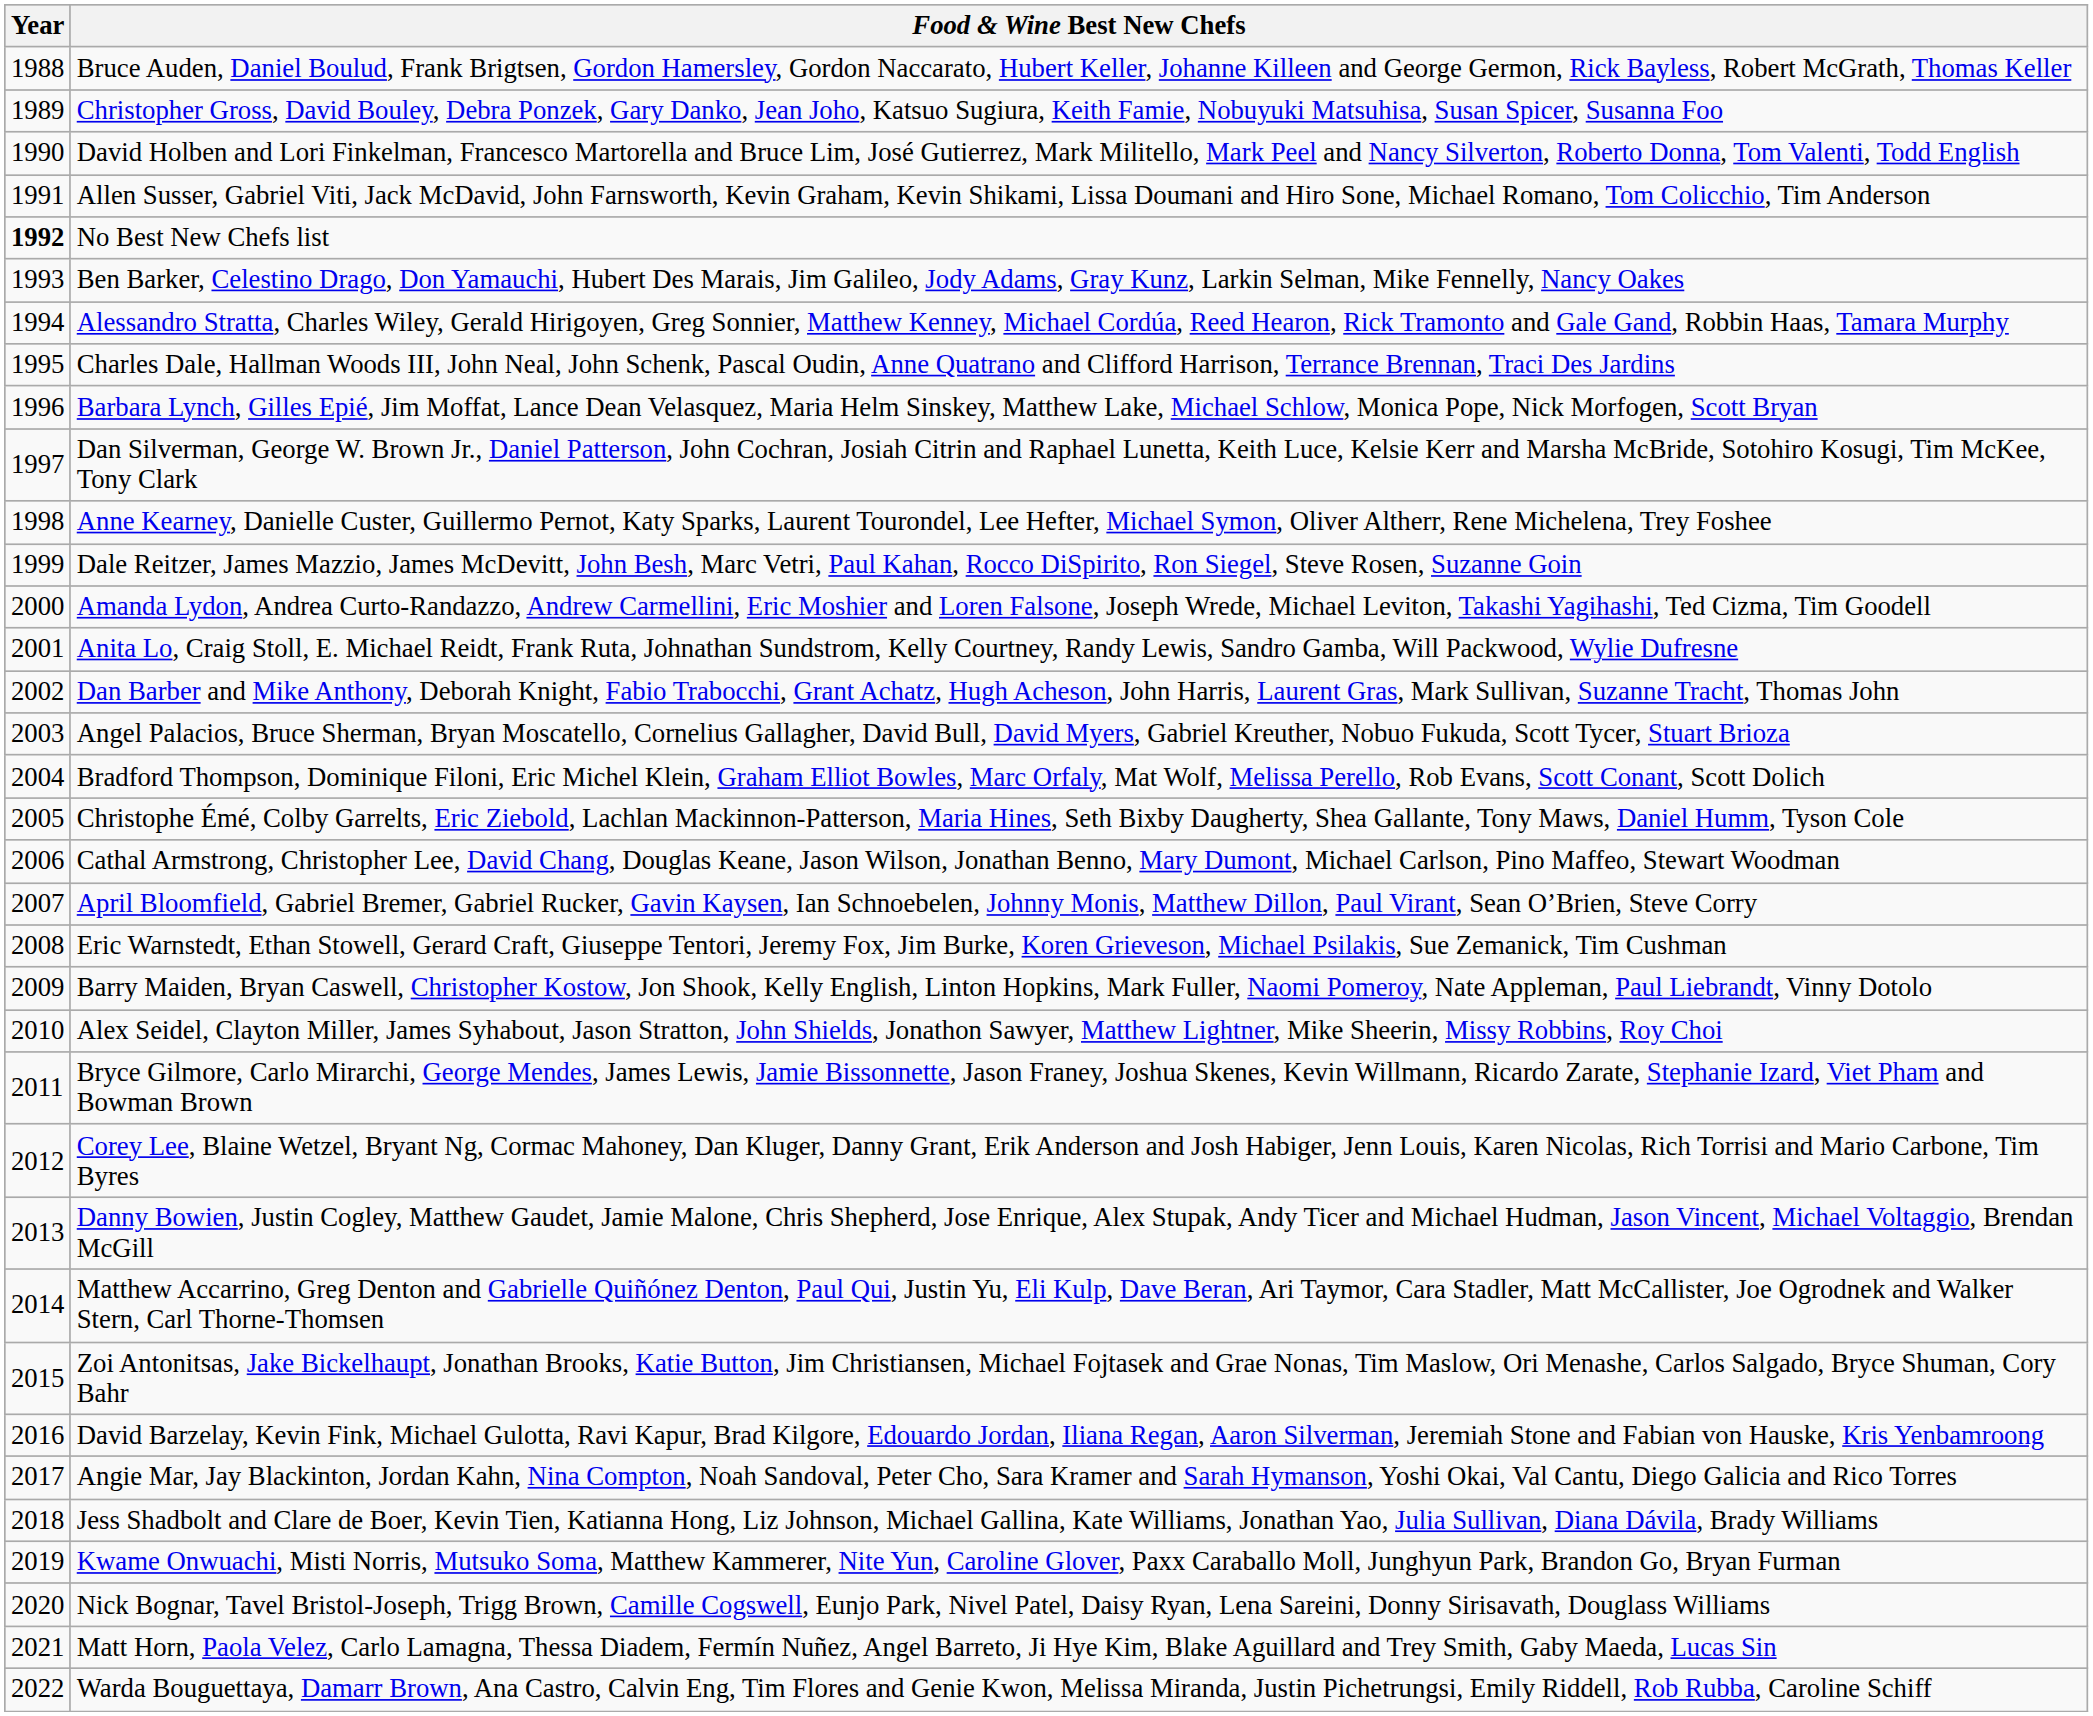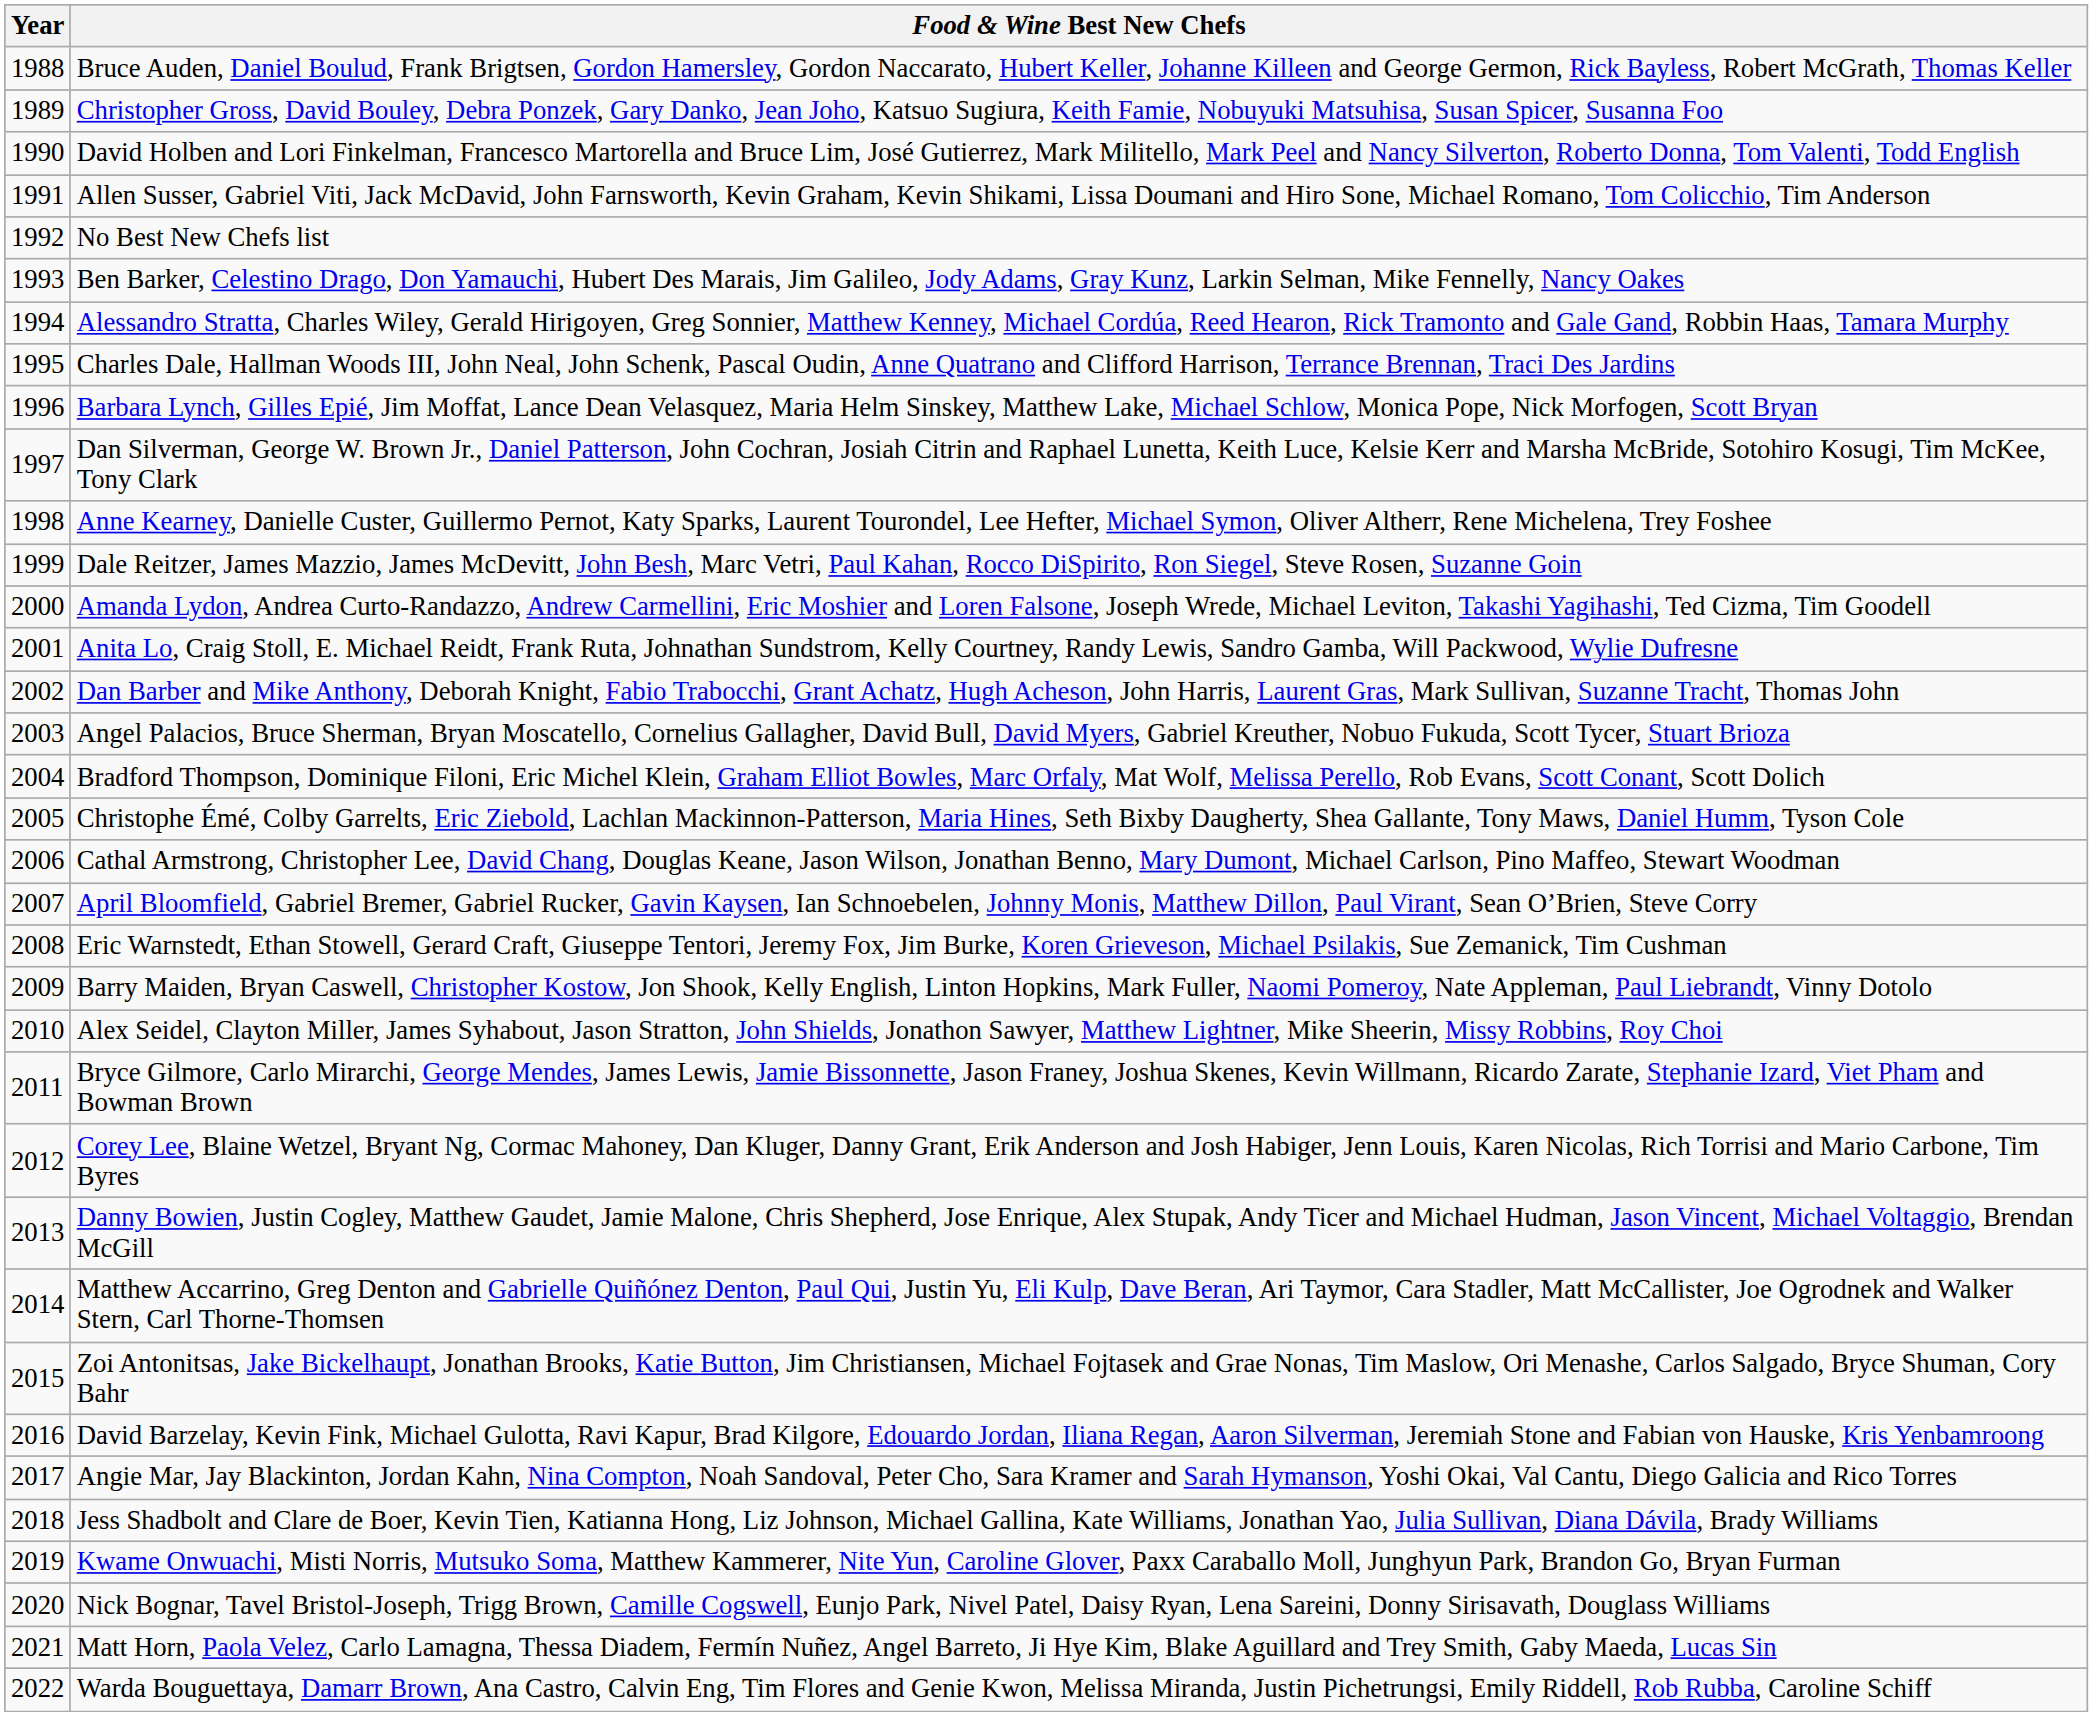(38, 237) bold -> (38, 237) normal
